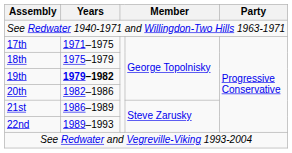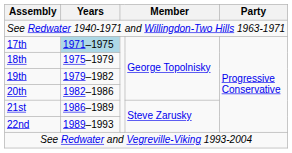(88, 44) no background -> (88, 44) lightblue background
(88, 76) bold -> (88, 76) normal
